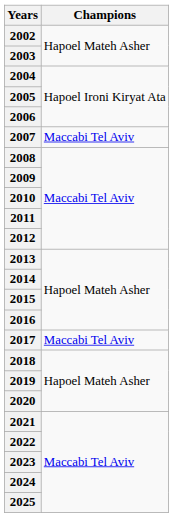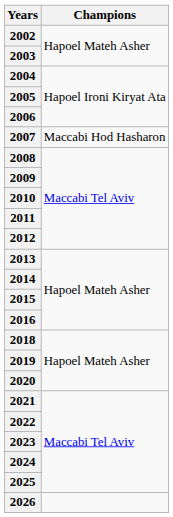(89, 137) Maccabi Tel Aviv -> (105, 137) Maccabi Hod Hasharon
- row: (23, 340)
+ row: (23, 502)
